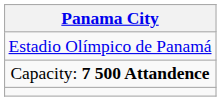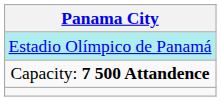(110, 45) no background -> (110, 45) paleturquoise background
